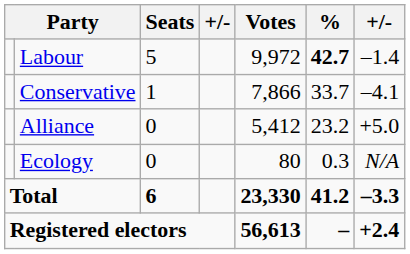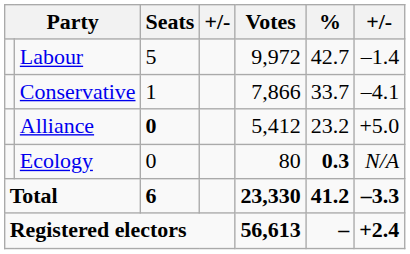(330, 56) bold -> (330, 56) normal
(151, 126) normal -> (151, 126) bold
(335, 160) normal -> (335, 160) bold
